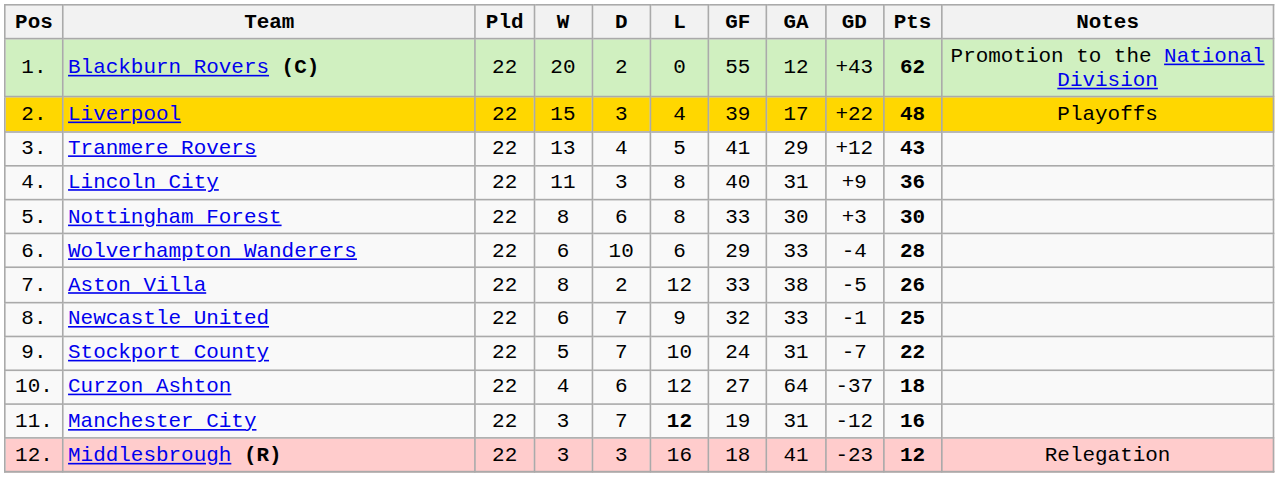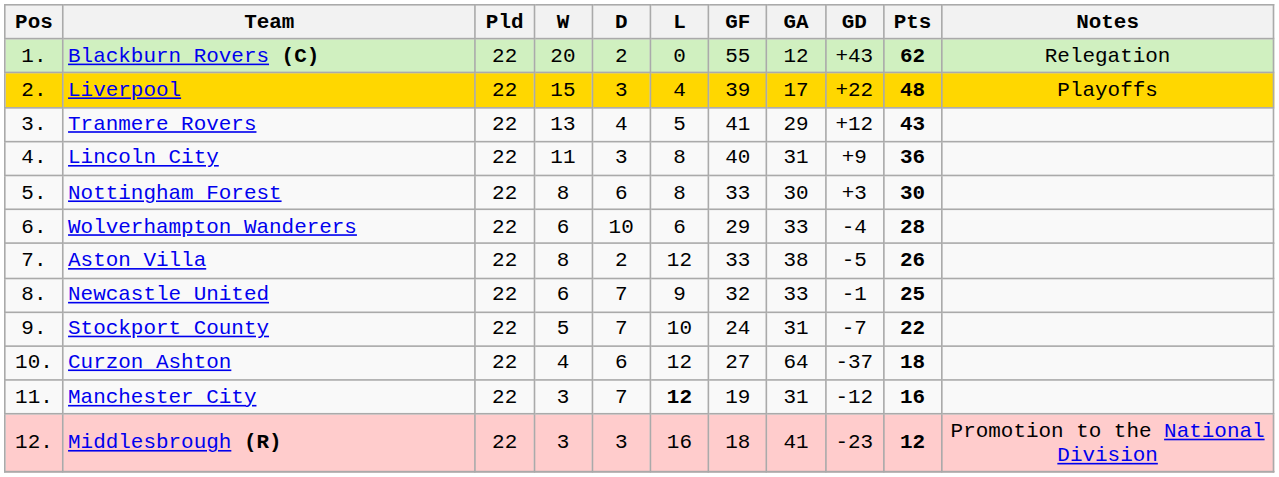(1108, 68) Promotion to the National Division -> (1108, 56) Relegation
(1108, 455) Relegation -> (1108, 443) Promotion to the National Division
